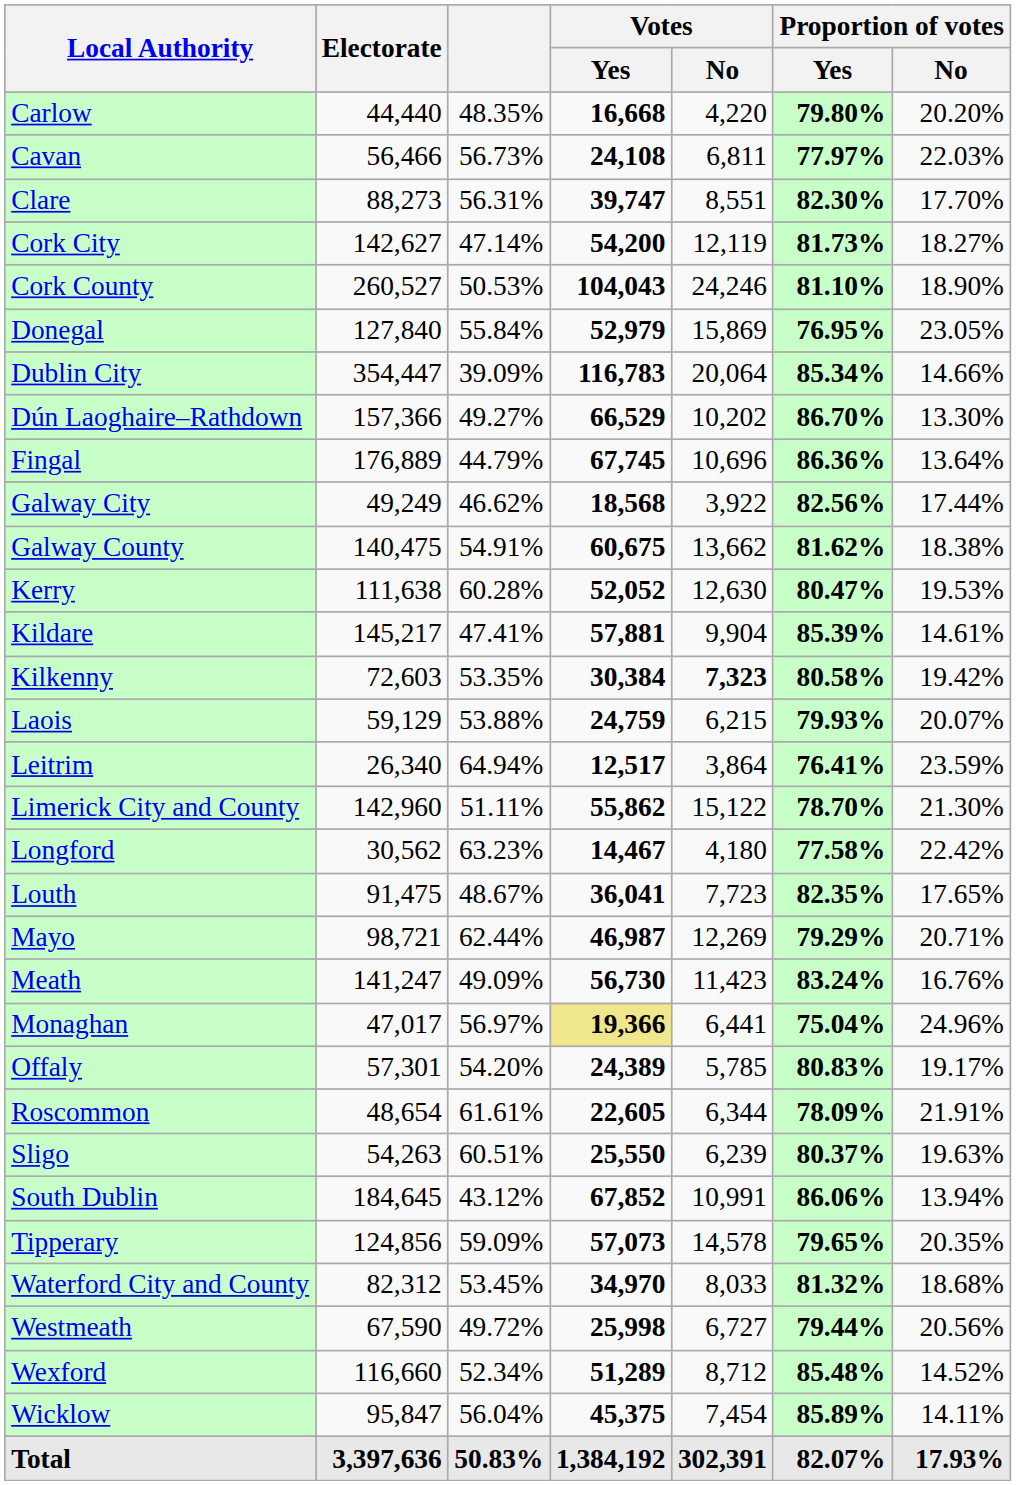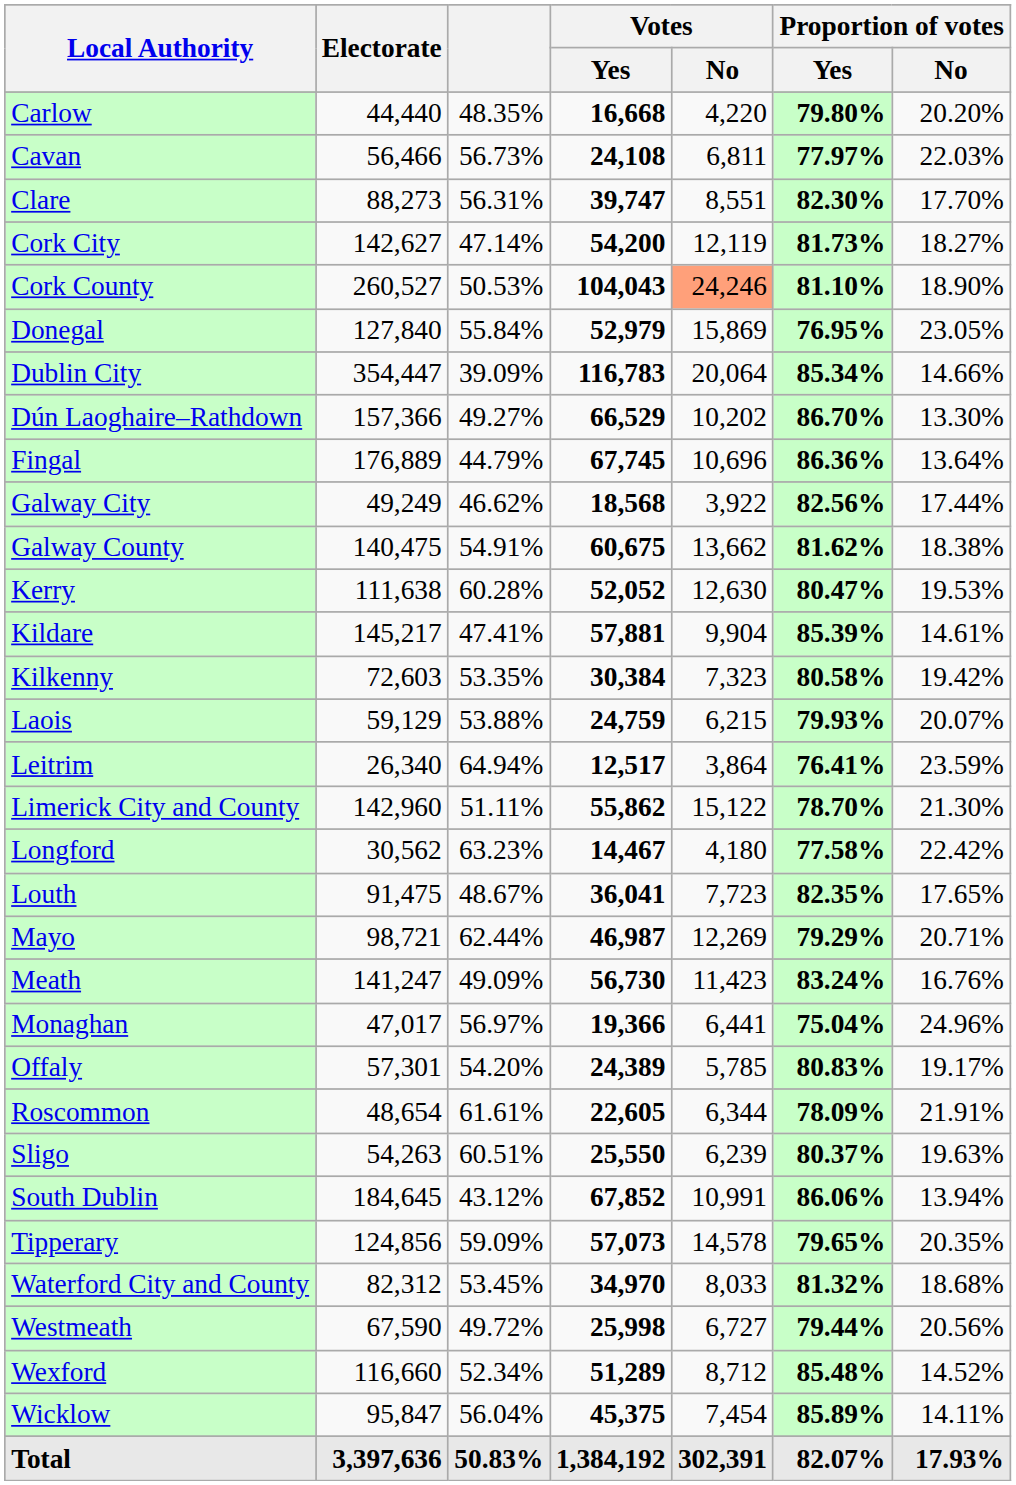(729, 286) no background -> (729, 286) lightsalmon background
(736, 677) bold -> (736, 677) normal
(628, 1024) khaki background -> (628, 1024) no background
